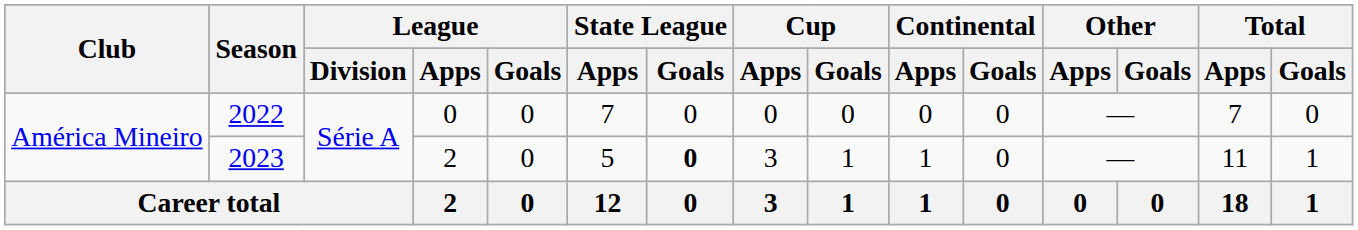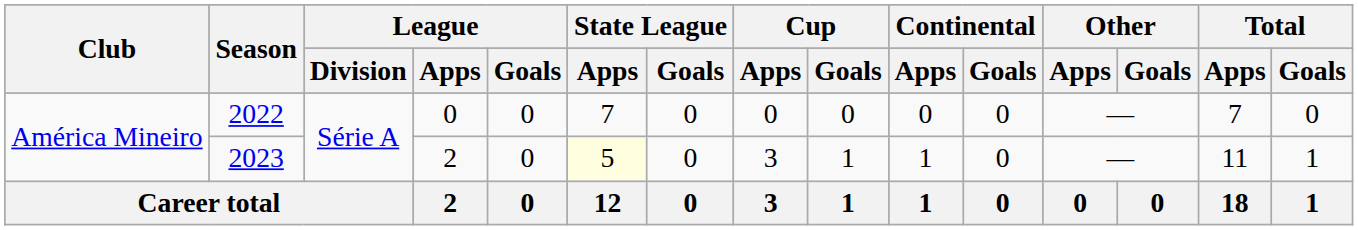(607, 158) no background -> (607, 158) lightyellow background
(690, 158) bold -> (690, 158) normal
